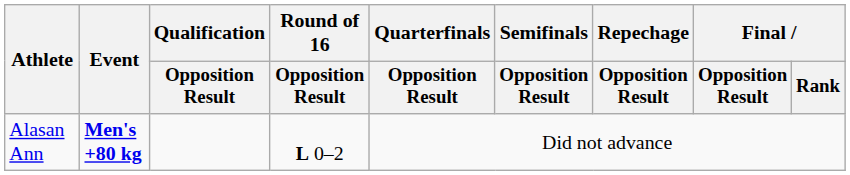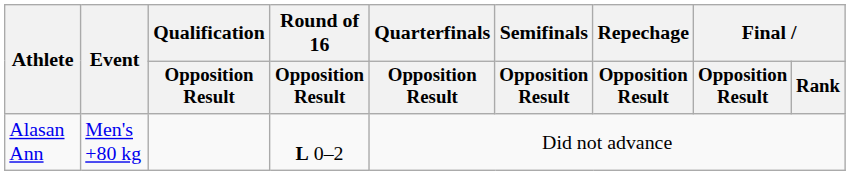(113, 142) bold -> (113, 142) normal
